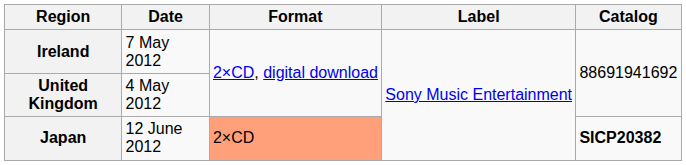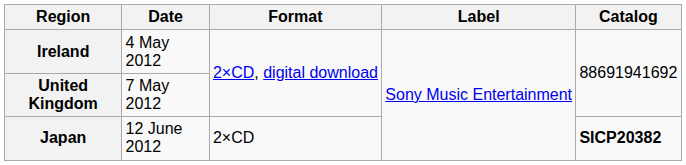(147, 51) 7 May 2012 -> (147, 51) 4 May 2012
(147, 94) 4 May 2012 -> (147, 94) 7 May 2012
(234, 138) lightsalmon background -> (234, 138) no background
